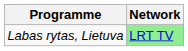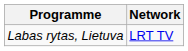(151, 35) lightgreen background -> (151, 35) no background
